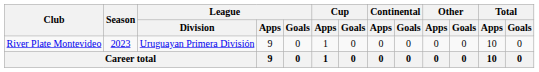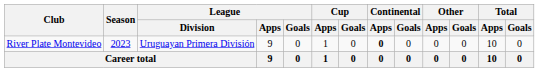(381, 43) normal -> (381, 43) bold
